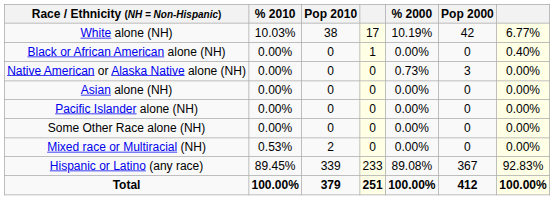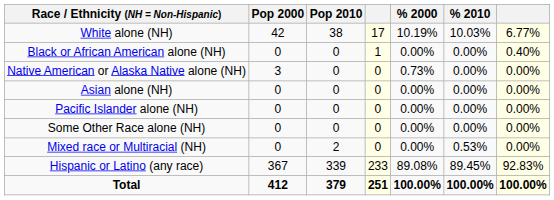columns swapped: (467, 14) <-> (275, 14)
